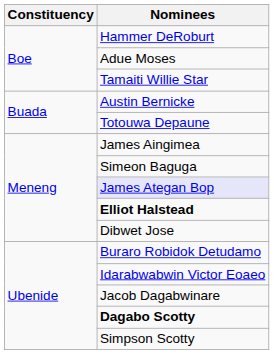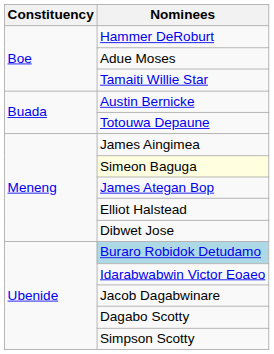(148, 166) no background -> (148, 166) lightyellow background
(157, 187) lavender background -> (157, 187) no background
(147, 209) bold -> (143, 209) normal
(180, 252) no background -> (180, 252) lightblue background
(148, 317) bold -> (145, 317) normal
